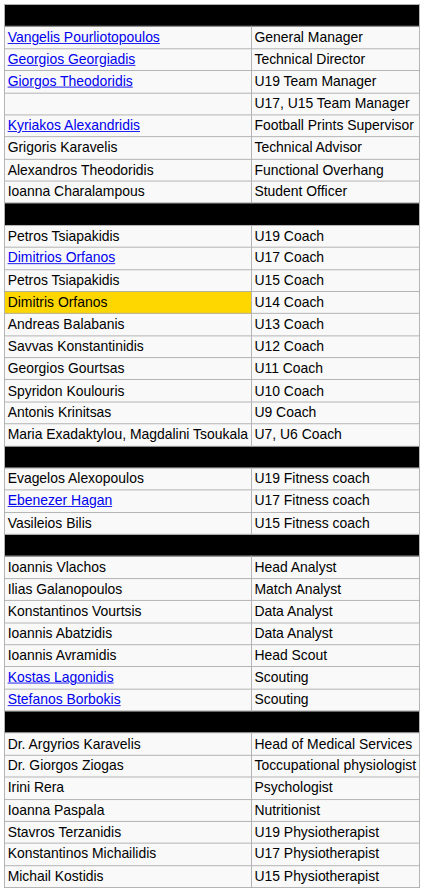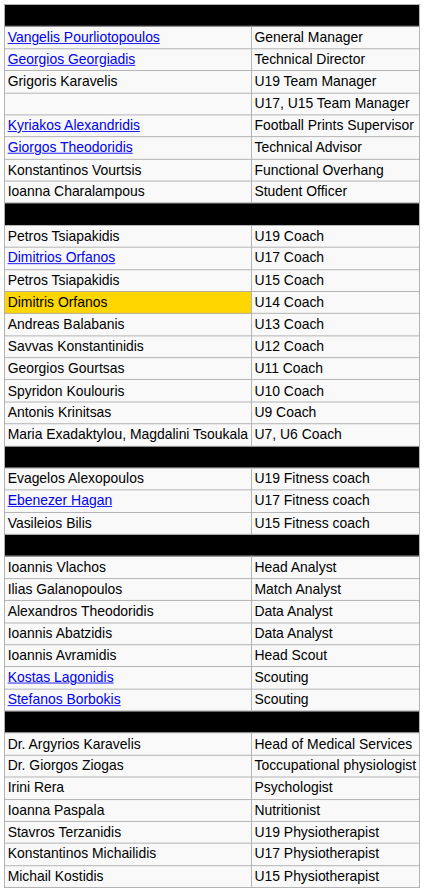(70, 81) Giorgos Theodoridis -> (63, 81) Grigoris Karavelis
(63, 147) Grigoris Karavelis -> (70, 147) Giorgos Theodoridis
(81, 170) Alexandros Theodoridis -> (75, 170) Konstantinos Vourtsis
(75, 611) Konstantinos Vourtsis -> (81, 611) Alexandros Theodoridis
